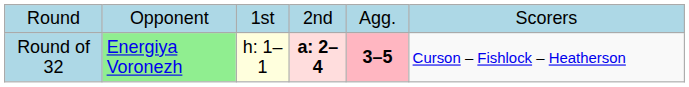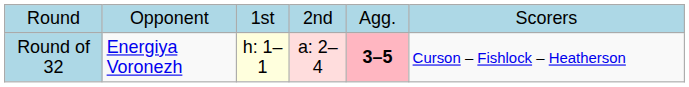(144, 57) lightgreen background -> (144, 57) no background
(318, 57) bold -> (318, 57) normal
